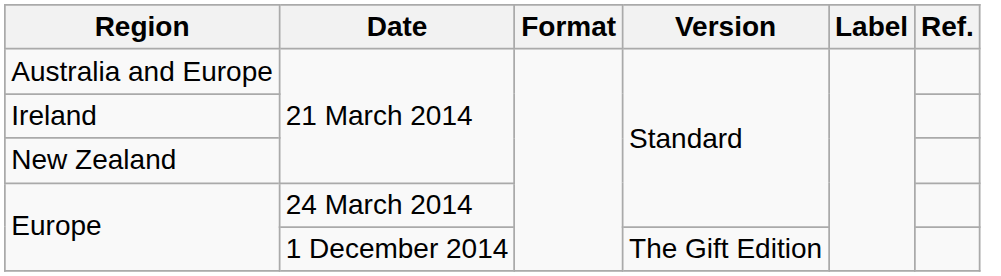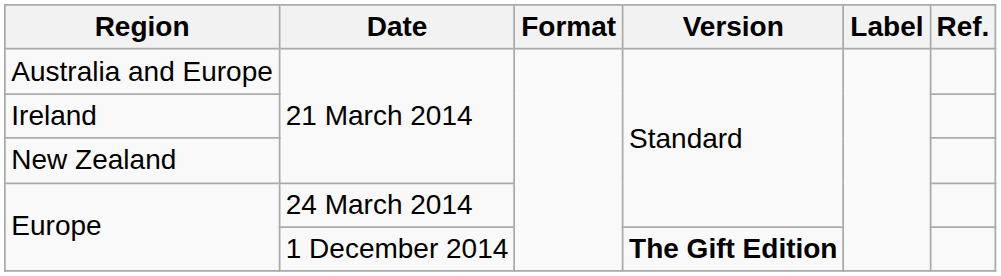(726, 248) normal -> (733, 248) bold
